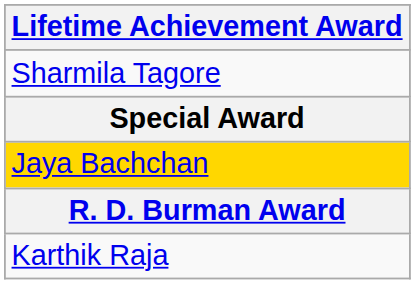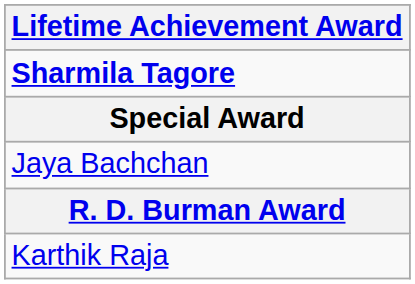(116, 73) normal -> (123, 73) bold
(110, 164) gold background -> (110, 164) no background
